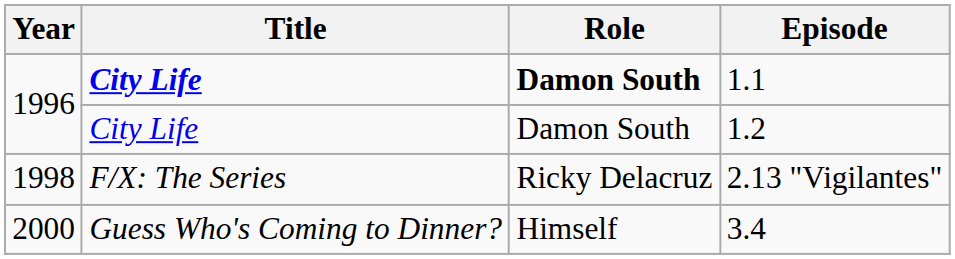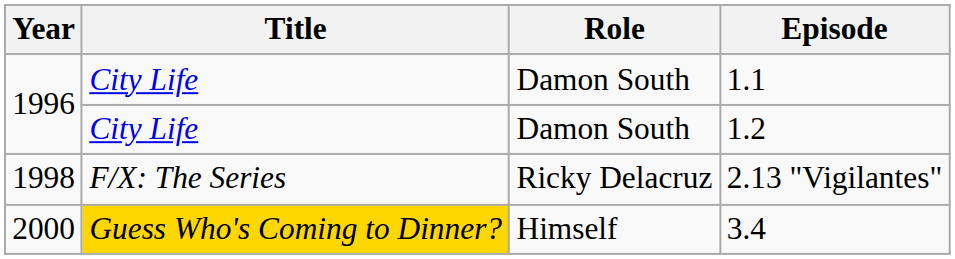(146, 79) bold -> (144, 79) normal
(608, 79) bold -> (603, 79) normal
(296, 228) no background -> (296, 228) gold background
